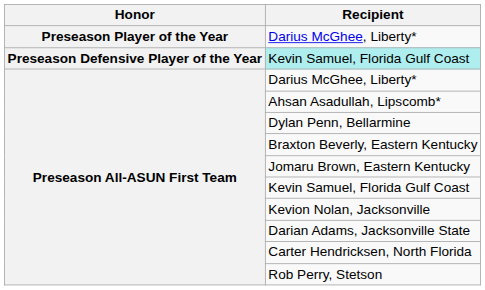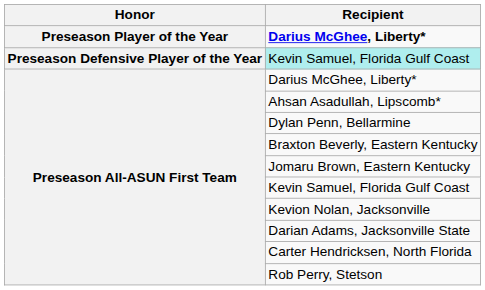(342, 36) normal -> (347, 36) bold
